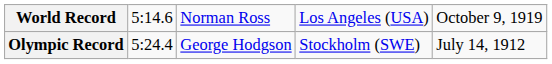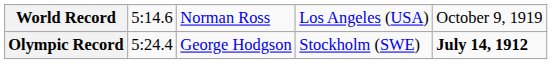(481, 45) normal -> (482, 45) bold
